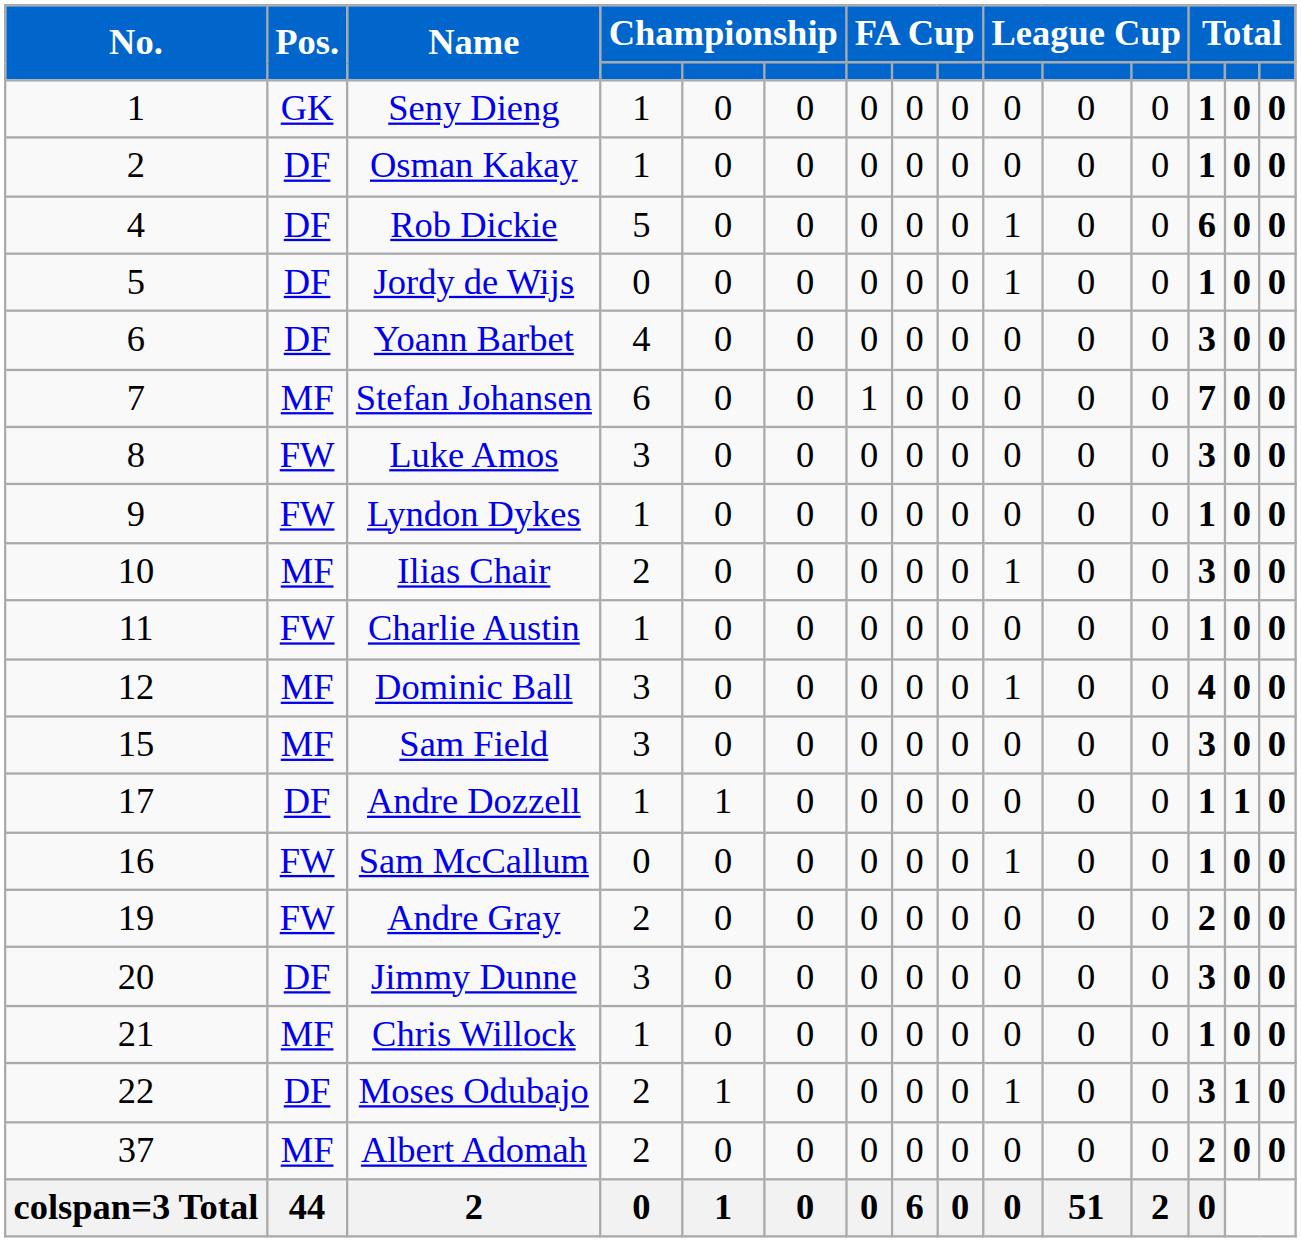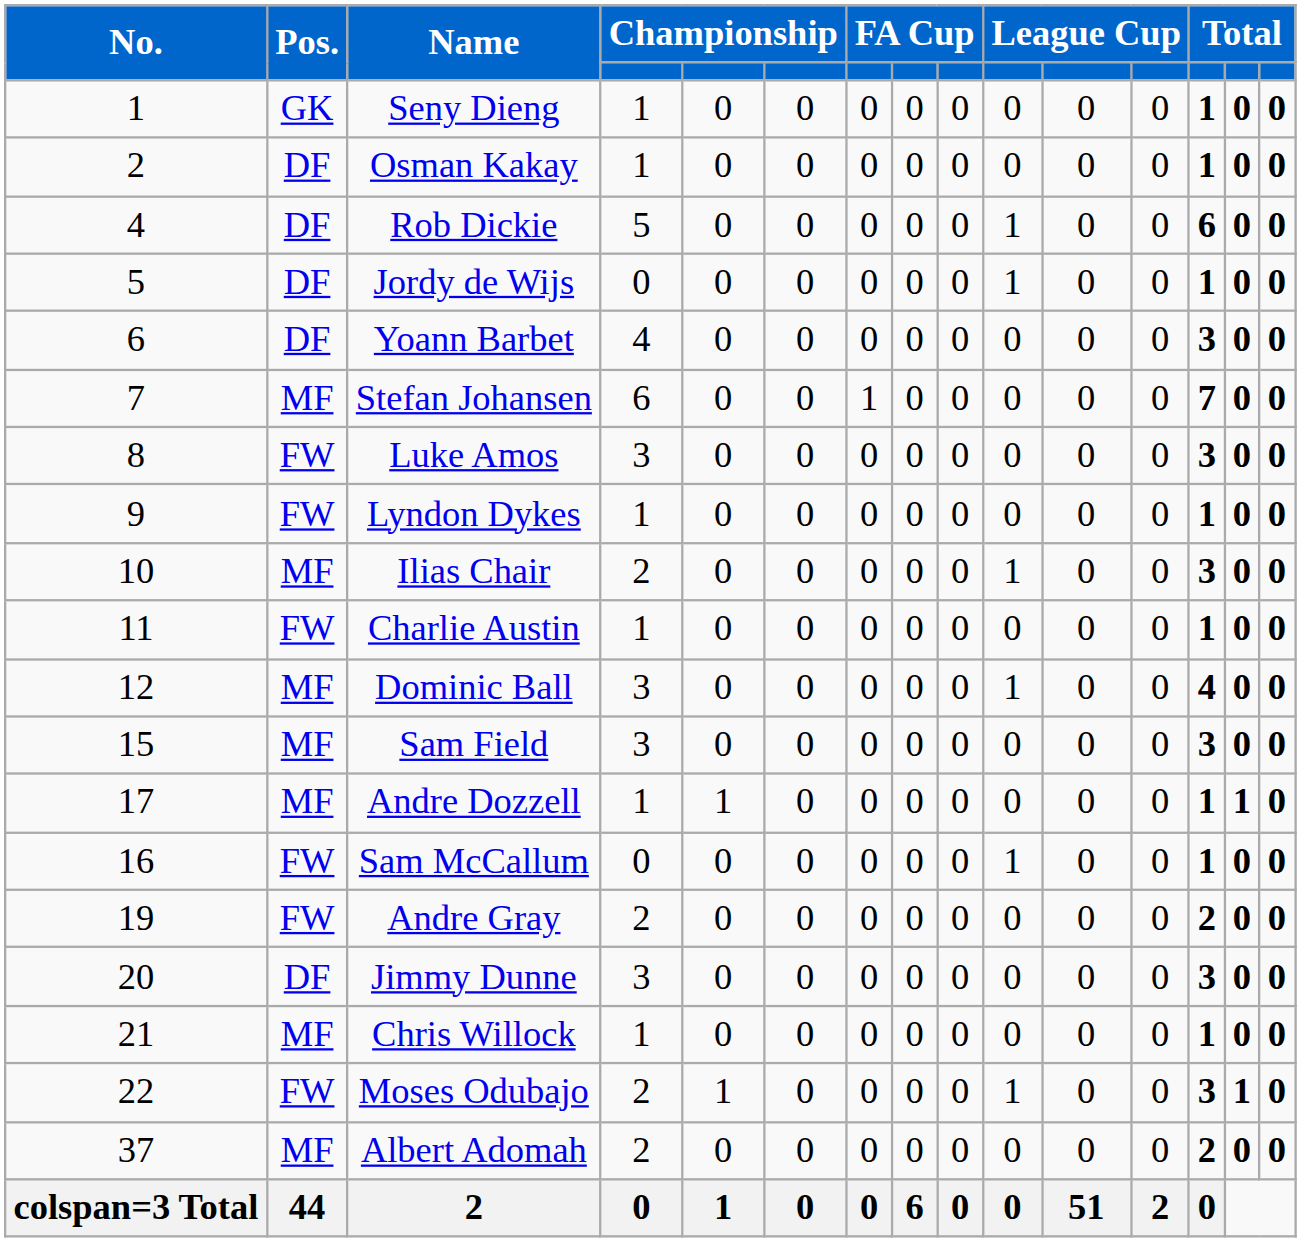(307, 802) DF -> (307, 802) MF
(307, 1091) DF -> (307, 1091) FW
